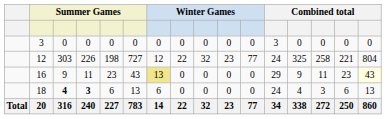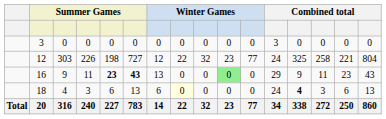(112, 75) normal -> (112, 75) bold
(135, 75) normal -> (135, 75) bold
(159, 75) khaki background -> (159, 75) no background
(229, 75) no background -> (229, 75) lightgreen background
(370, 75) lightyellow background -> (370, 75) no background
(65, 90) bold -> (65, 90) normal
(88, 90) bold -> (88, 90) normal
(182, 90) no background -> (182, 90) lightyellow background
(299, 90) normal -> (299, 90) bold
